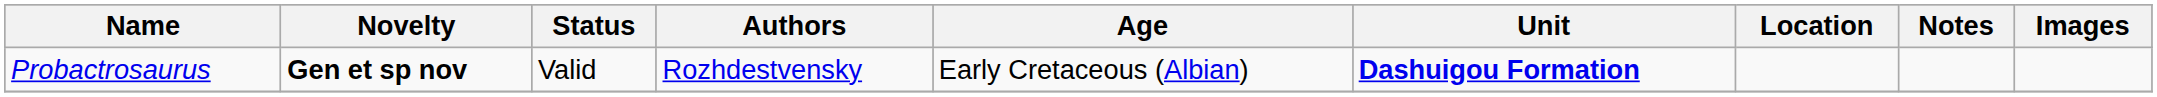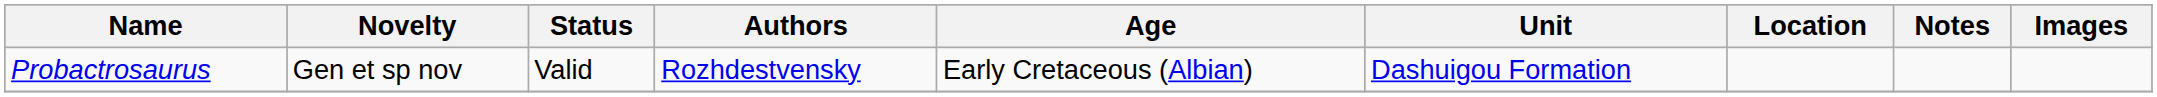(377, 69) bold -> (377, 69) normal
(1499, 69) bold -> (1501, 69) normal
